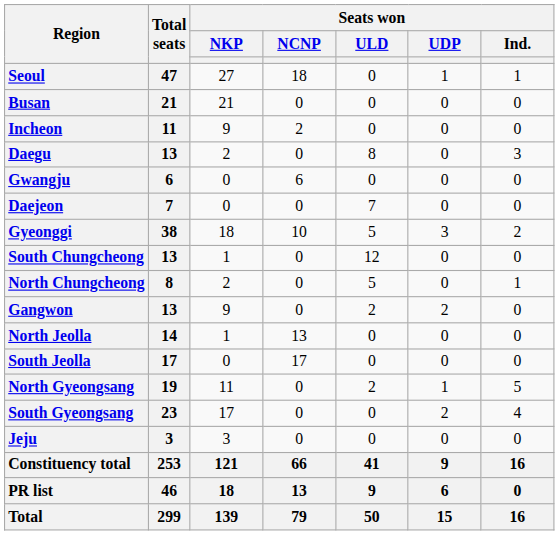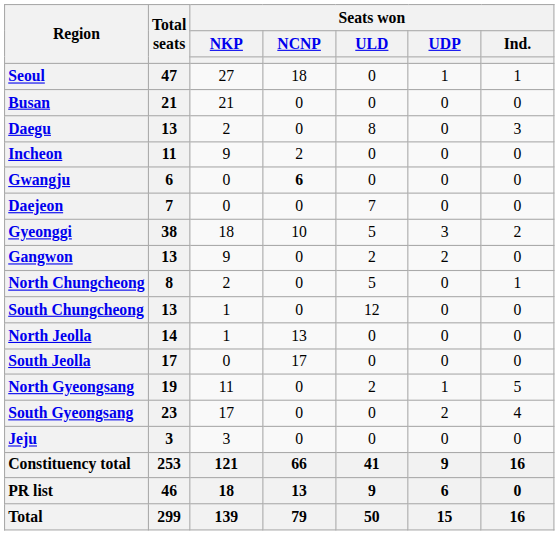rows swapped: (30, 154) <-> (35, 128)
(299, 180) normal -> (299, 180) bold
rows swapped: (40, 309) <-> (76, 258)
